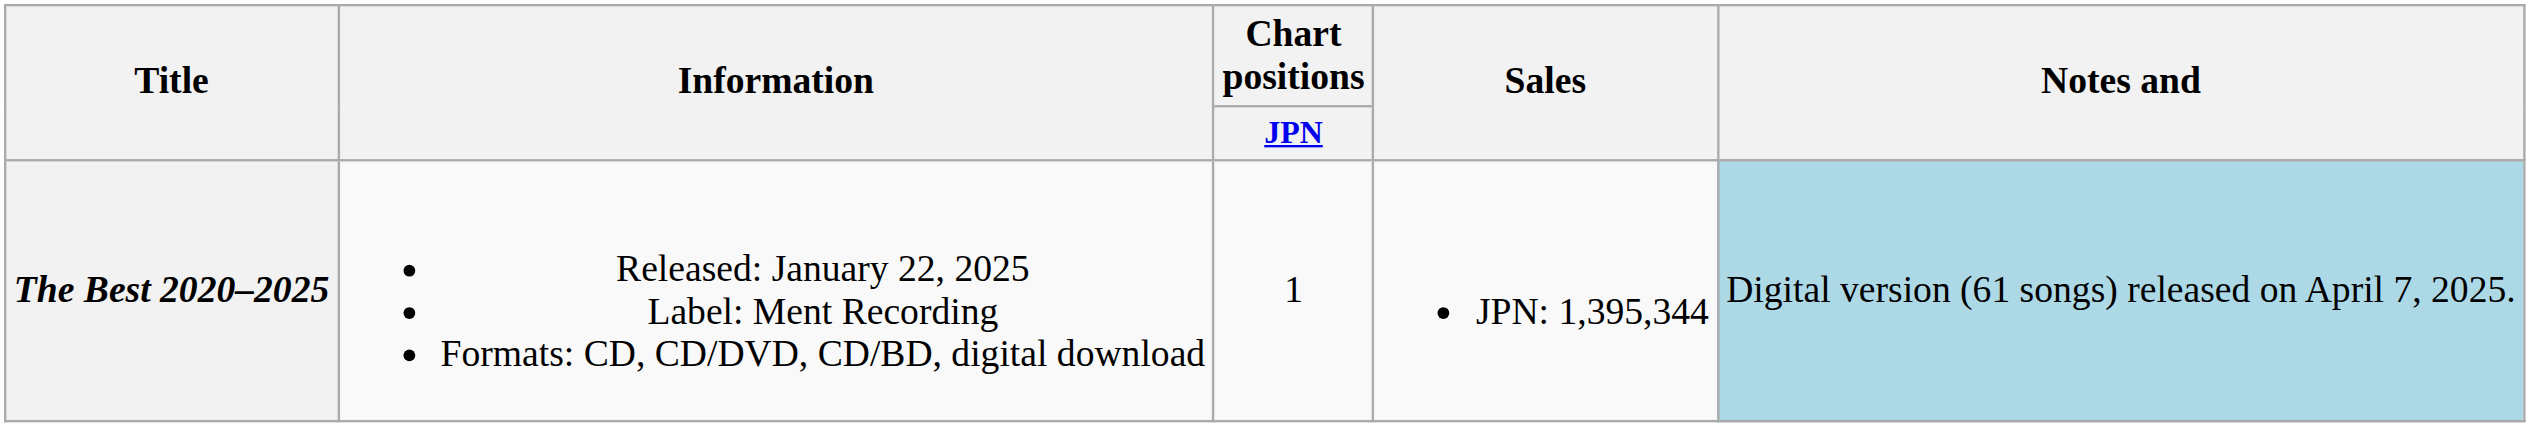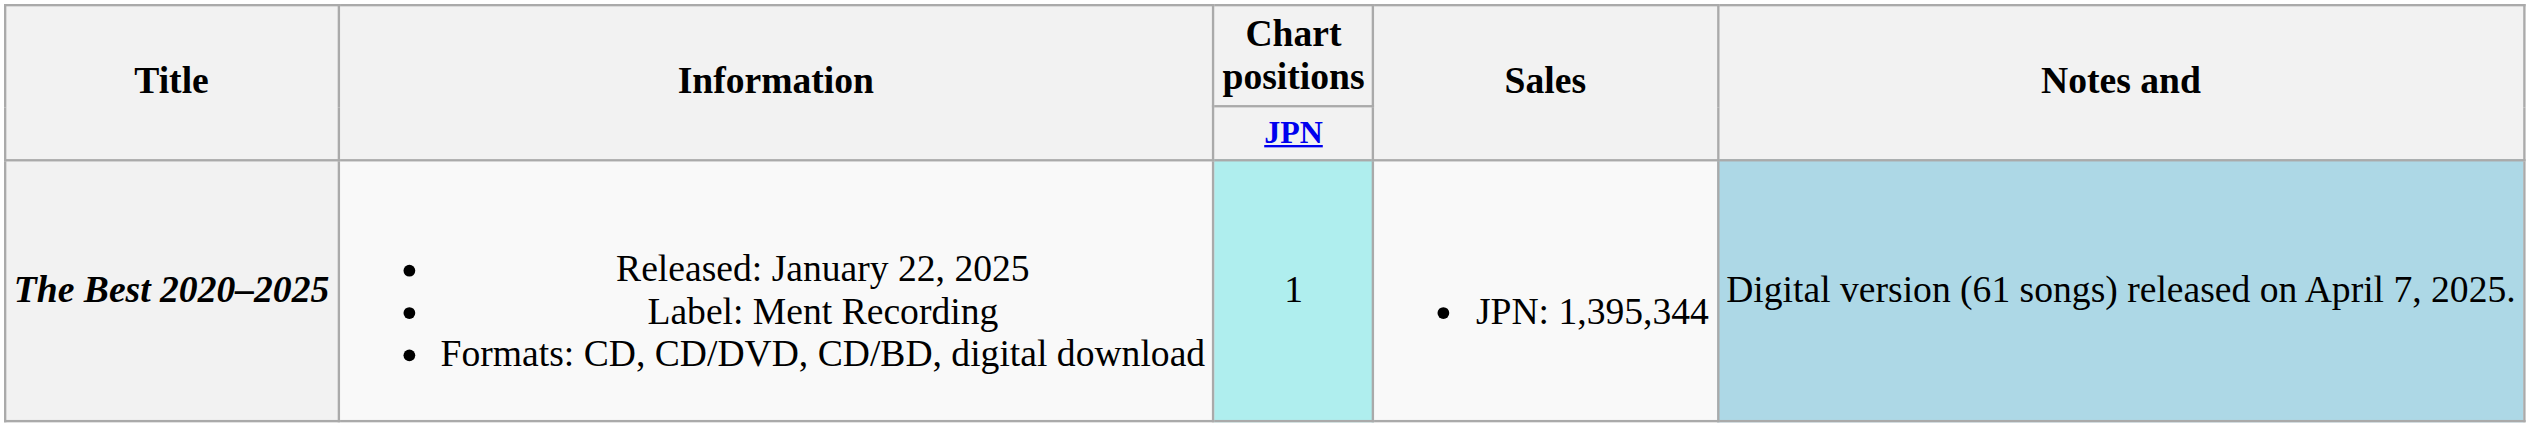(1294, 290) no background -> (1294, 290) paleturquoise background
